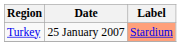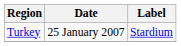(151, 32) lightsalmon background -> (151, 32) no background
